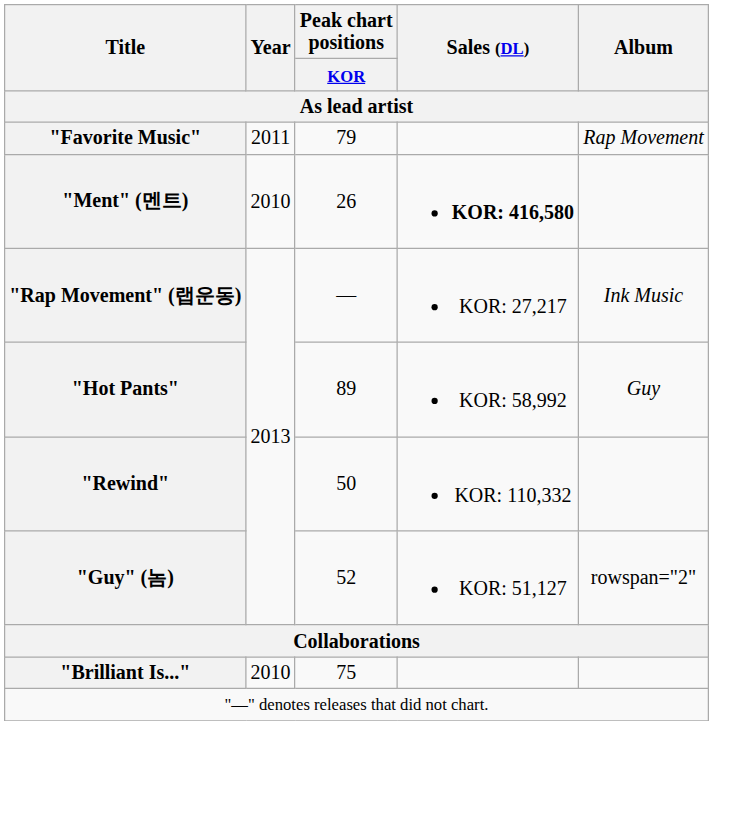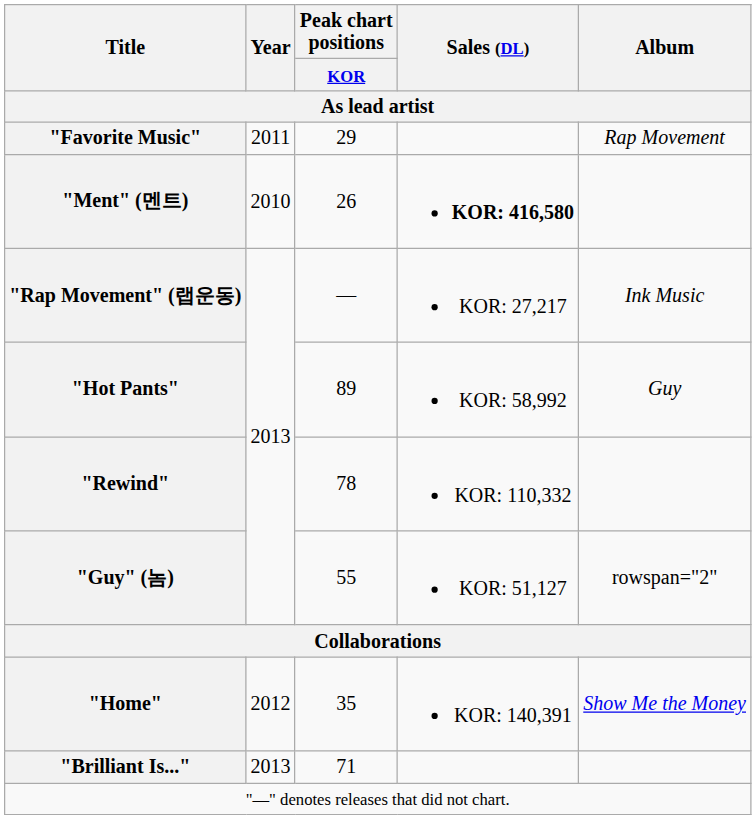(346, 138) 79 -> (346, 138) 29
(346, 483) 50 -> (346, 483) 78
(346, 577) 52 -> (346, 577) 55
+ row: (125, 703)
(271, 672) 2010 -> (271, 766) 2013
(346, 672) 75 -> (346, 766) 71
